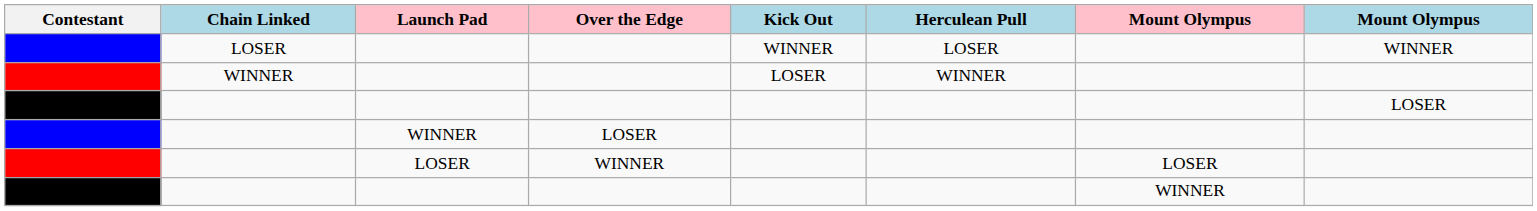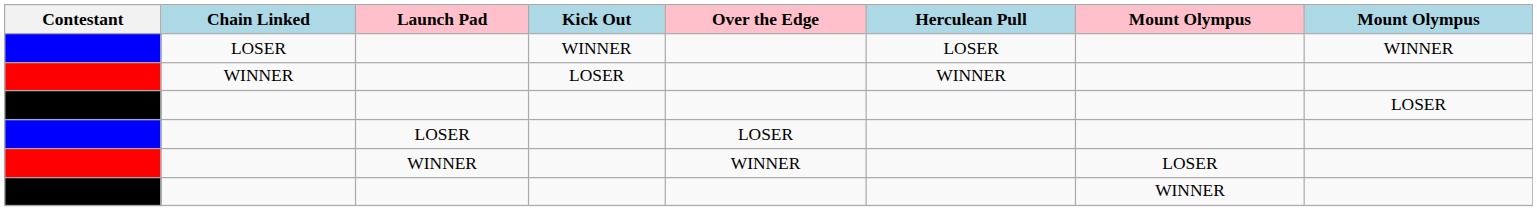columns swapped: (798, 19) <-> (629, 19)
(442, 134) WINNER -> (442, 134) LOSER
(442, 162) LOSER -> (442, 162) WINNER
